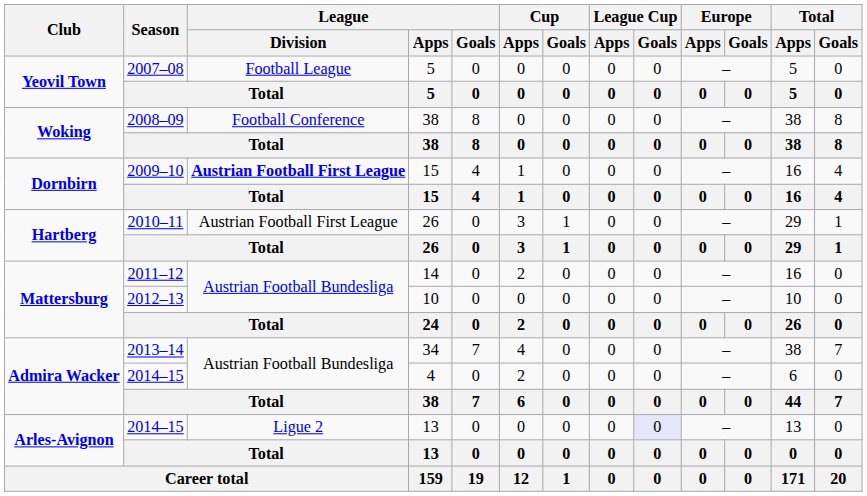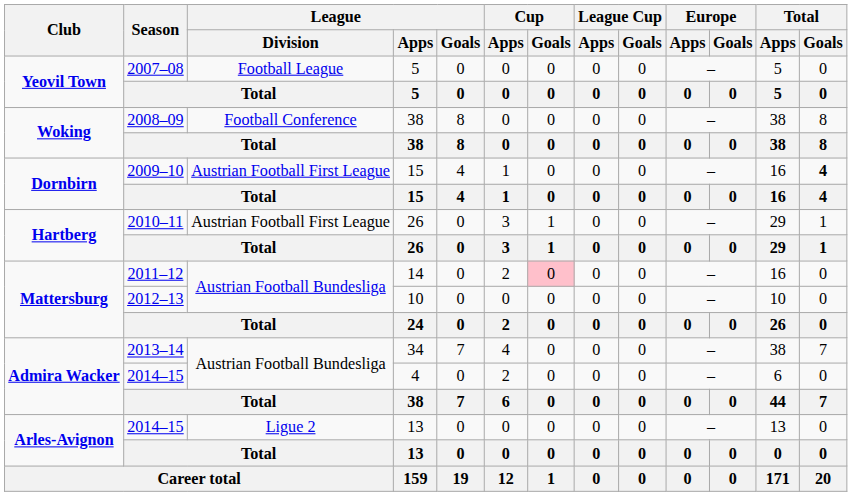(298, 171) bold -> (291, 171) normal
(838, 171) normal -> (823, 171) bold
(566, 273) no background -> (551, 273) pink background
(657, 427) lavender background -> (642, 427) no background
